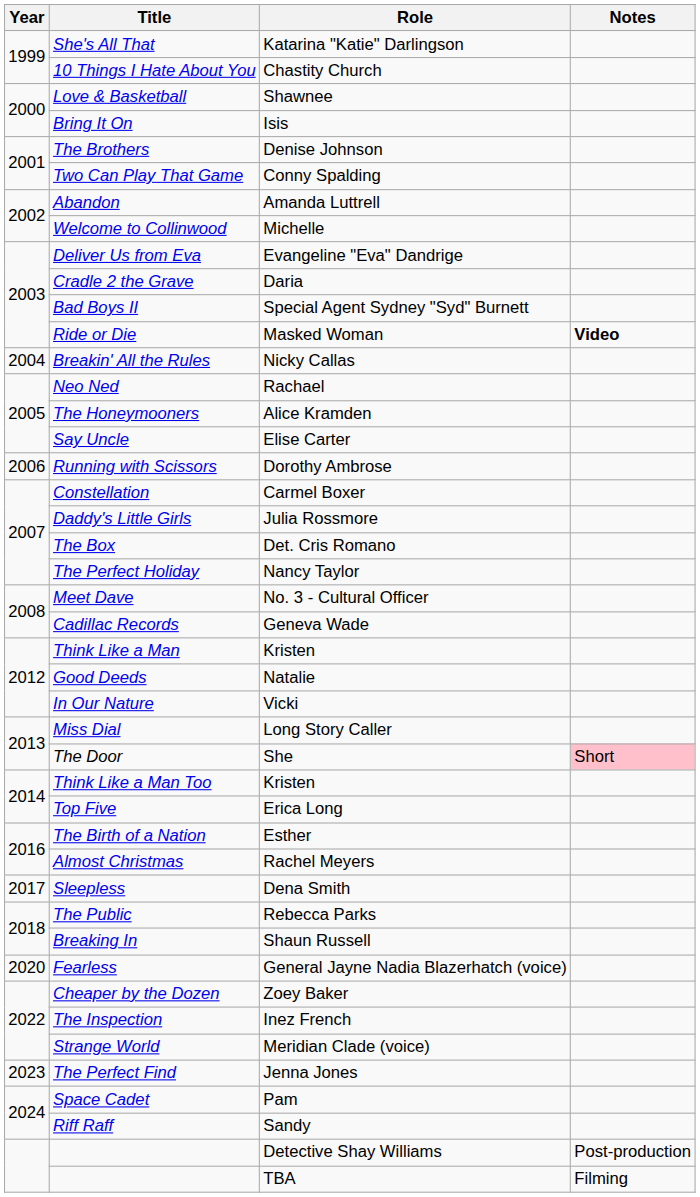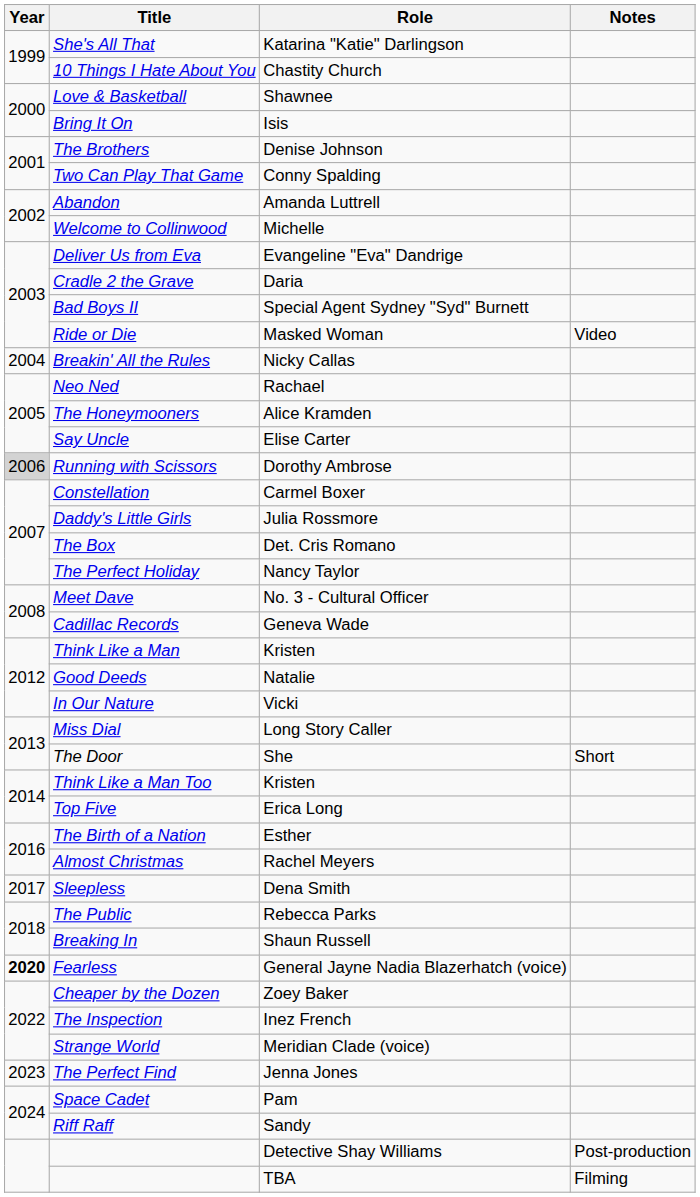(597, 334) bold -> (595, 334) normal
(27, 466) no background -> (27, 466) lightgrey background
(594, 756) pink background -> (594, 756) no background
(27, 967) normal -> (27, 967) bold
